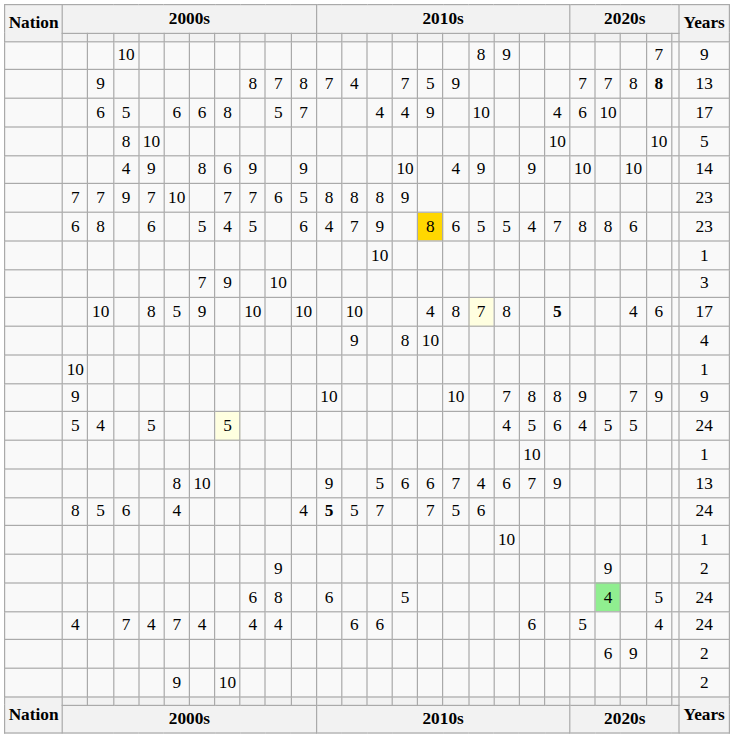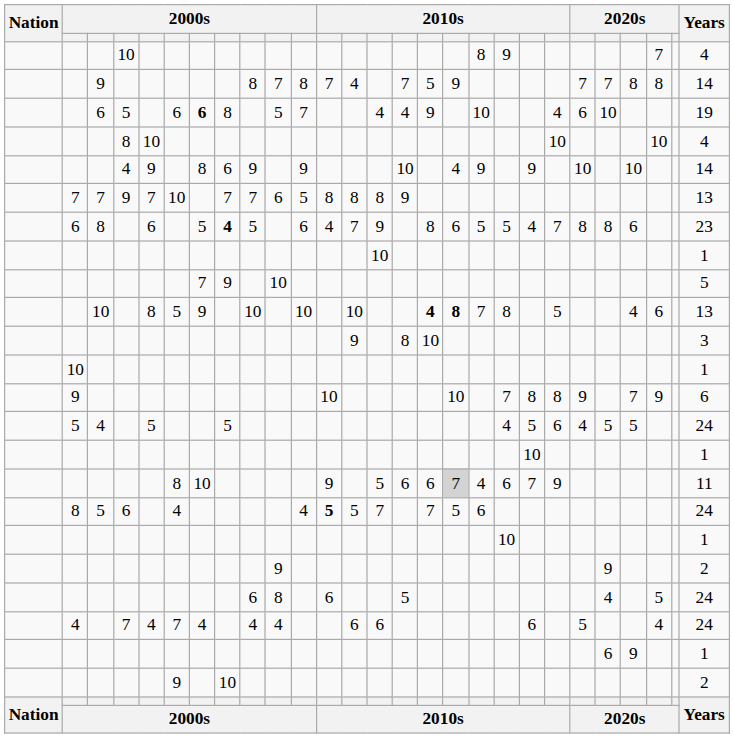(704, 55) 9 -> (704, 55) 4
(659, 84) bold -> (659, 84) normal
(704, 84) 13 -> (704, 84) 14
(202, 112) normal -> (202, 112) bold
(704, 112) 17 -> (704, 112) 19
(704, 141) 5 -> (704, 141) 4
(704, 198) 23 -> (704, 198) 13
(227, 226) normal -> (227, 226) bold
(430, 226) gold background -> (430, 226) no background
(704, 283) 3 -> (704, 283) 5
(430, 312) normal -> (430, 312) bold
(456, 312) normal -> (456, 312) bold
(481, 312) lightyellow background -> (481, 312) no background
(557, 312) bold -> (557, 312) normal
(704, 312) 17 -> (704, 312) 13
(704, 340) 4 -> (704, 340) 3
(704, 397) 9 -> (704, 397) 6
(227, 426) lightyellow background -> (227, 426) no background
(456, 483) no background -> (456, 483) lightgrey background
(704, 483) 13 -> (704, 483) 11
(608, 597) lightgreen background -> (608, 597) no background
(704, 654) 2 -> (704, 654) 1
